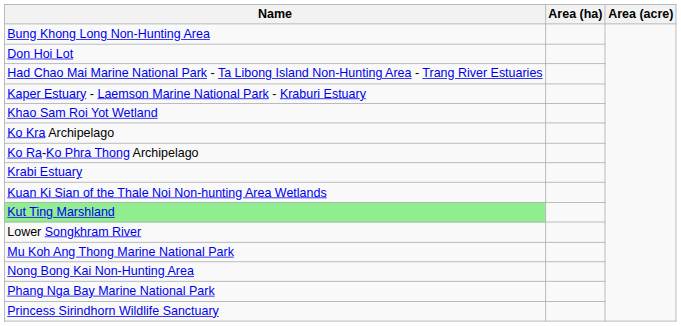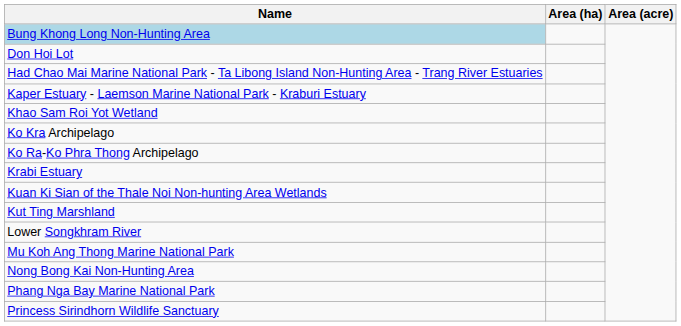(109, 34) no background -> (109, 34) lightblue background
(61, 212) lightgreen background -> (61, 212) no background
